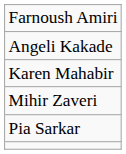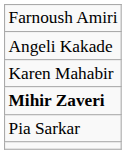(53, 100) normal -> (57, 100) bold
